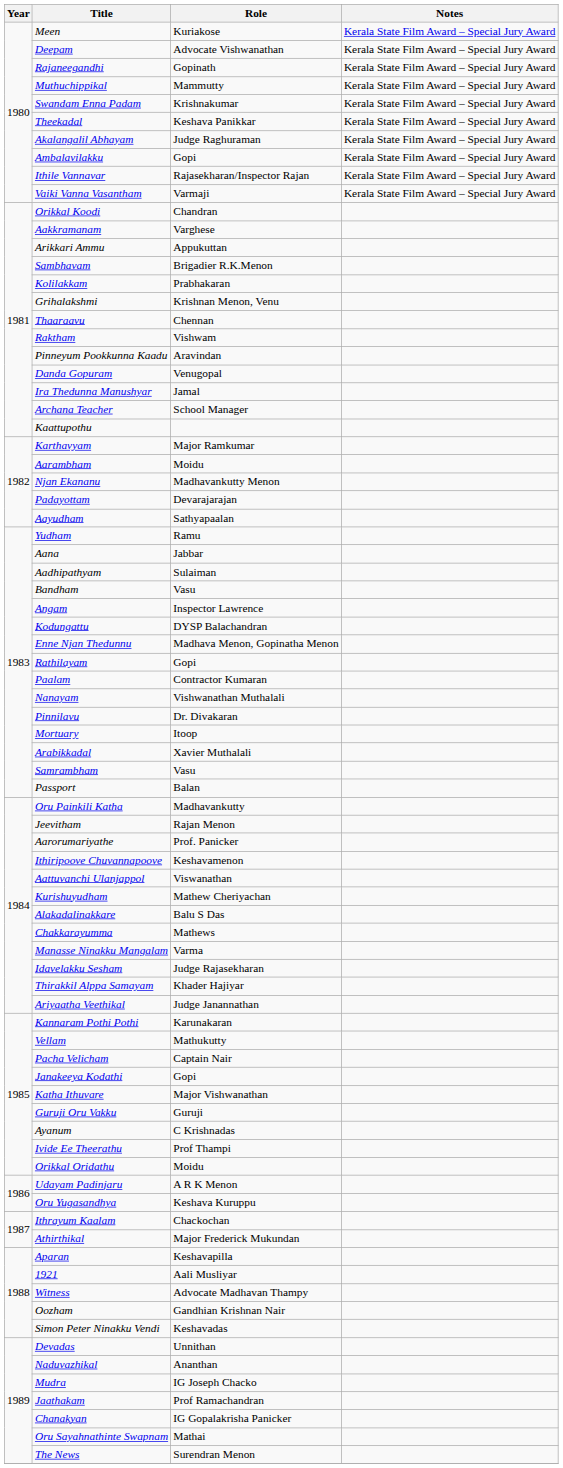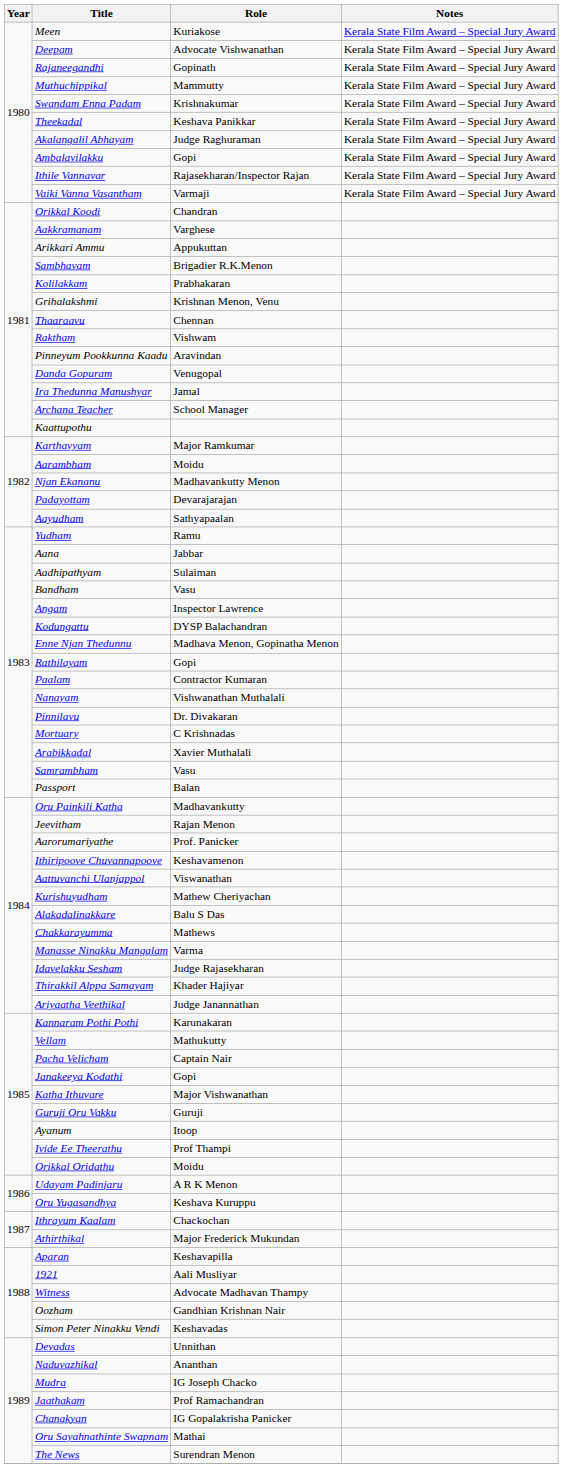(185, 734) Itoop -> (204, 734) C Krishnadas
(204, 1130) C Krishnadas -> (185, 1130) Itoop
